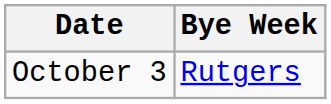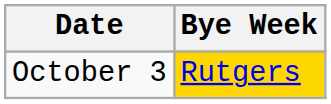(241, 75) no background -> (241, 75) gold background
